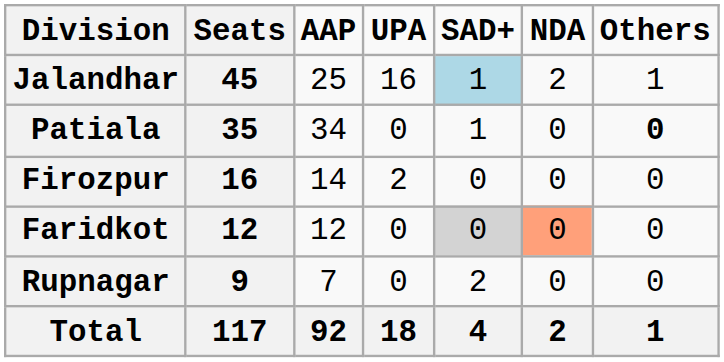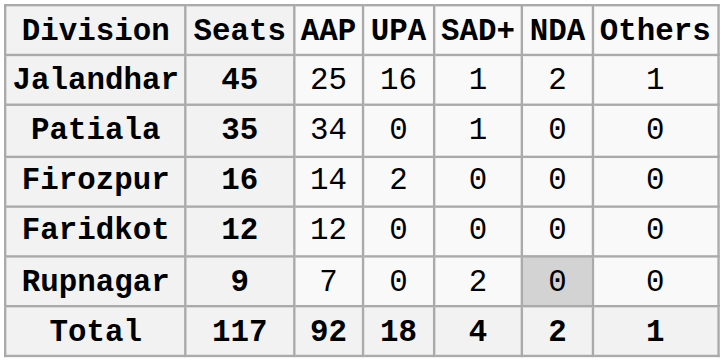(478, 81) lightblue background -> (478, 81) no background
(655, 131) bold -> (655, 131) normal
(478, 231) lightgrey background -> (478, 231) no background
(557, 231) lightsalmon background -> (557, 231) no background
(557, 281) no background -> (557, 281) lightgrey background
